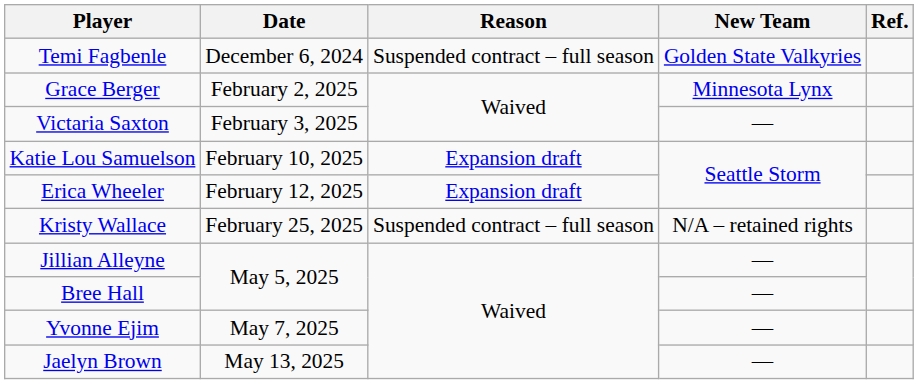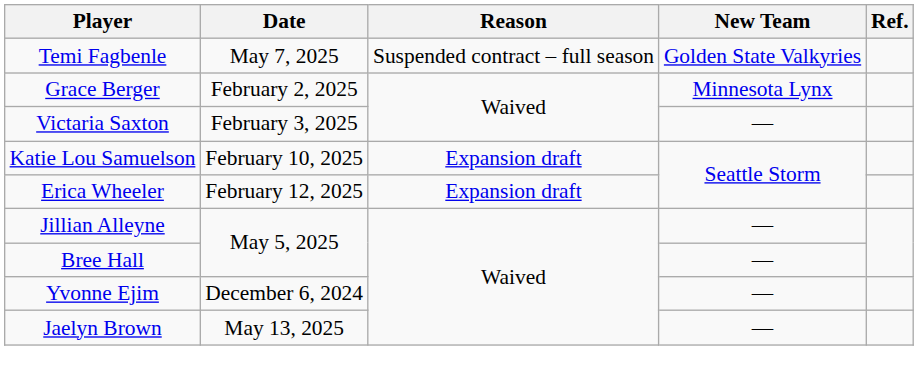(284, 55) December 6, 2024 -> (284, 55) May 7, 2025
- row: (103, 225)
(284, 327) May 7, 2025 -> (284, 293) December 6, 2024
